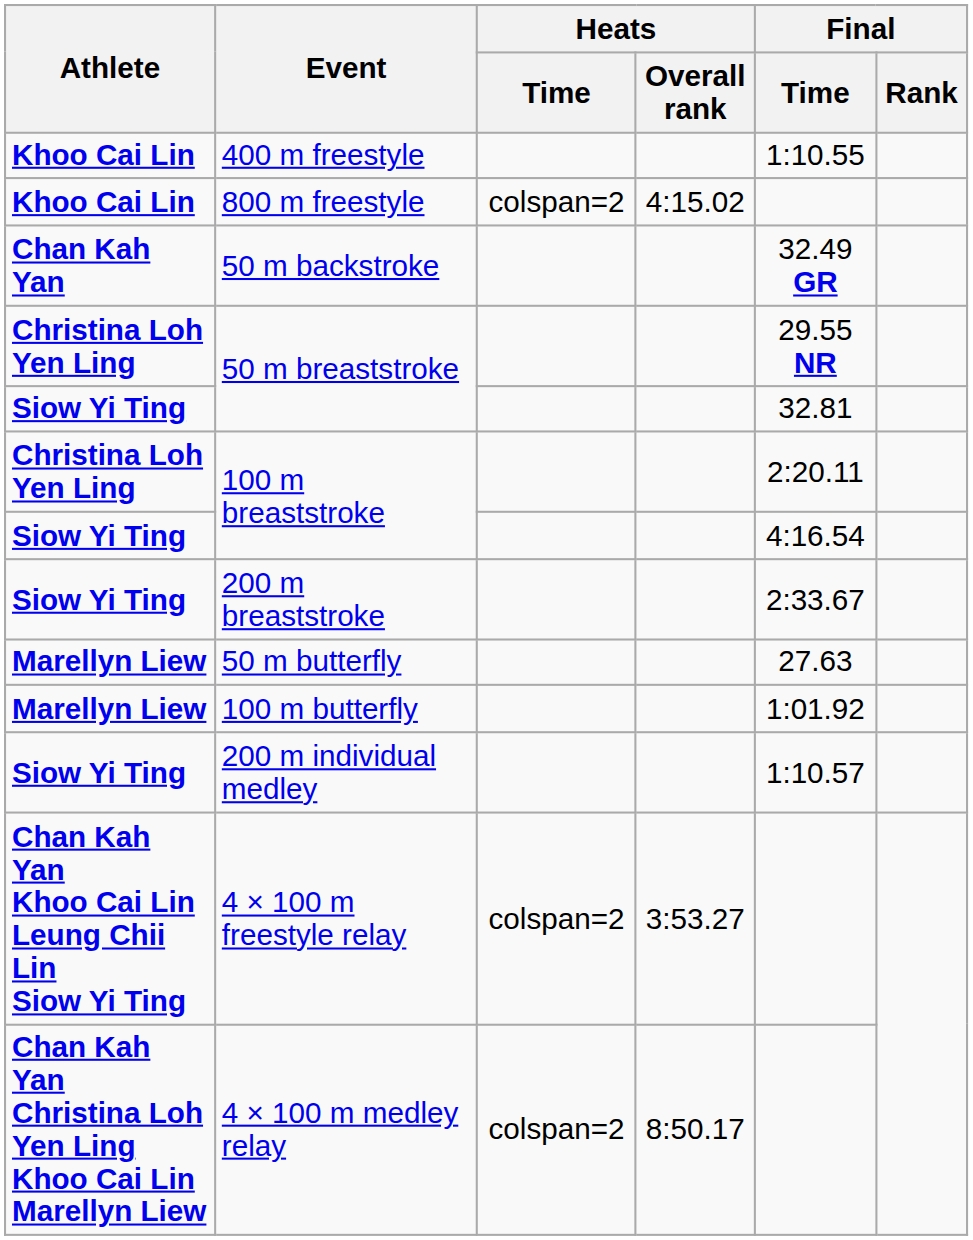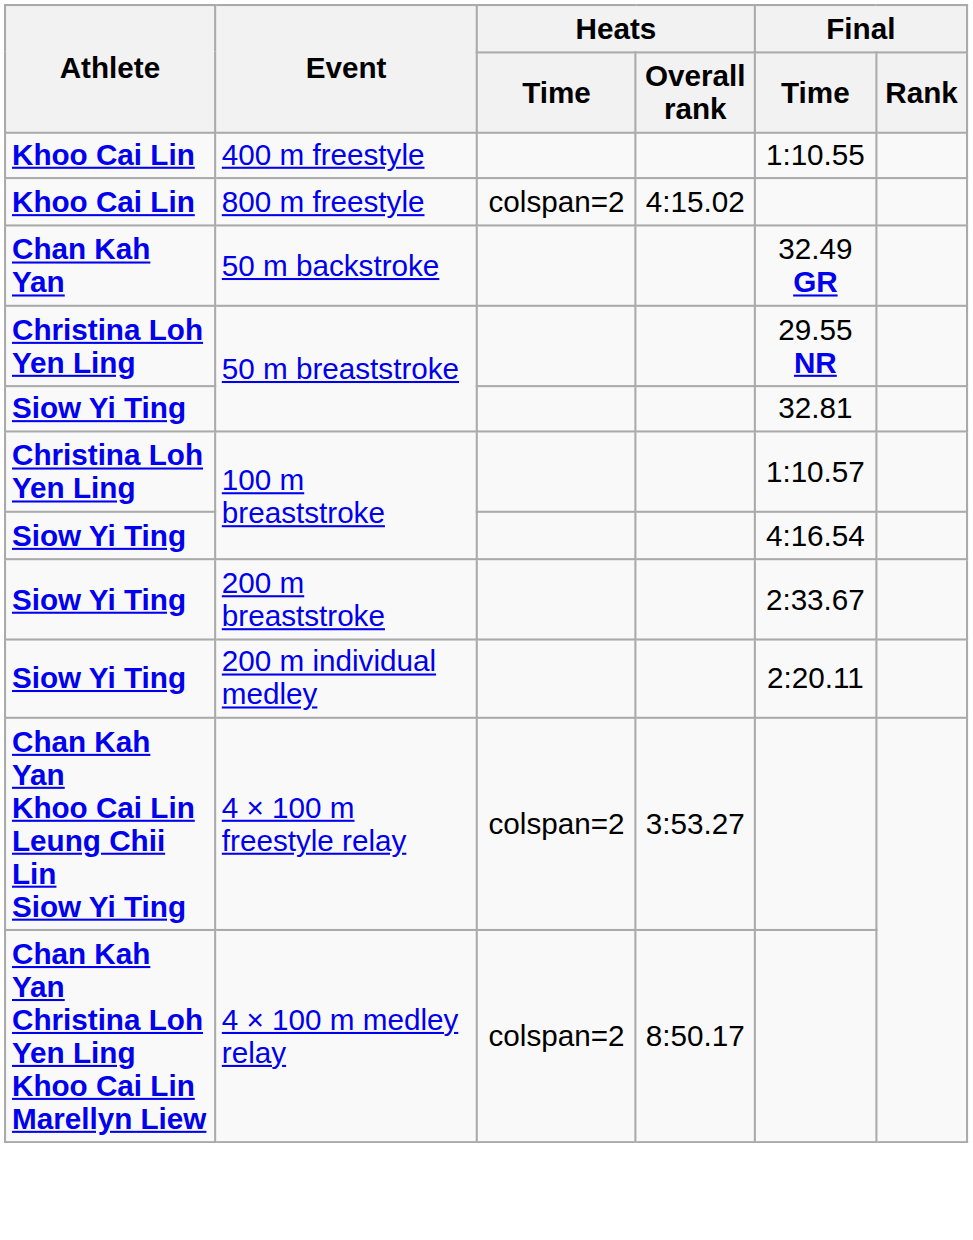(815, 472) 2:20.11 -> (815, 472) 1:10.57
- row: (109, 662)
- row: (109, 709)
(815, 773) 1:10.57 -> (815, 679) 2:20.11
